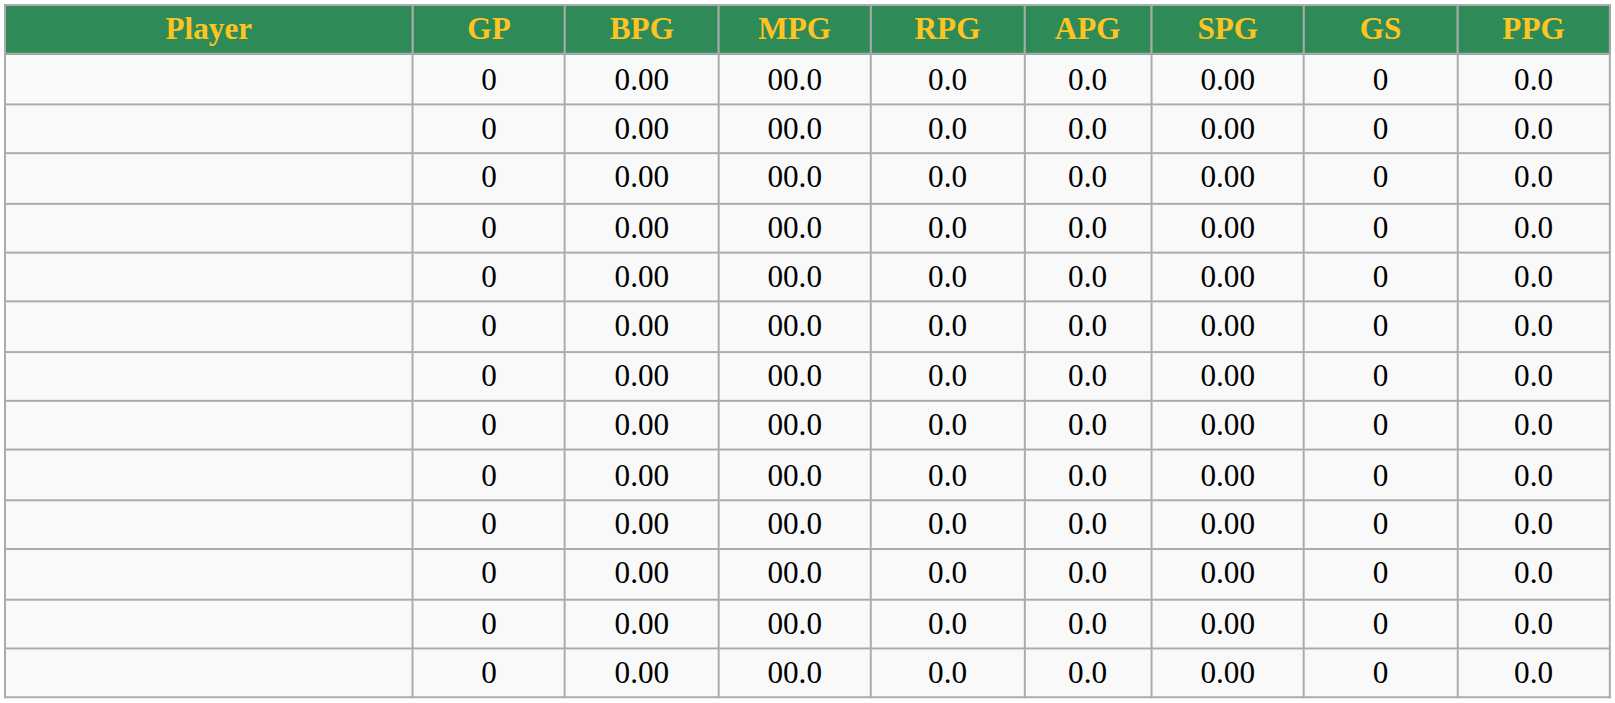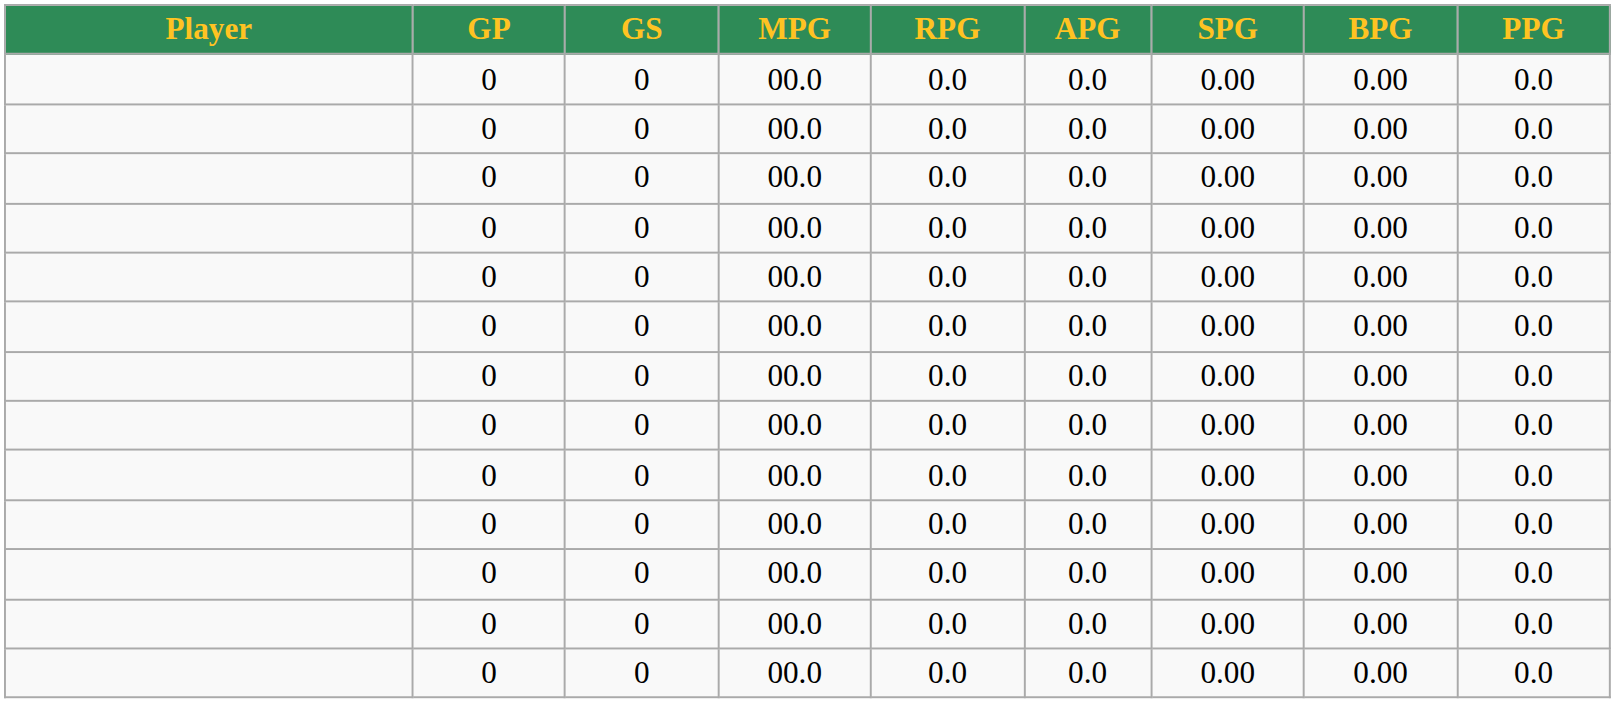columns swapped: (1381, 29) <-> (642, 29)
